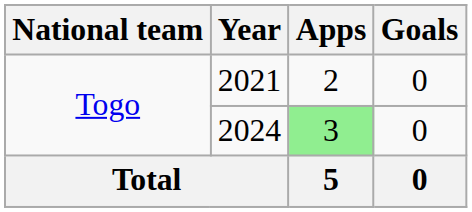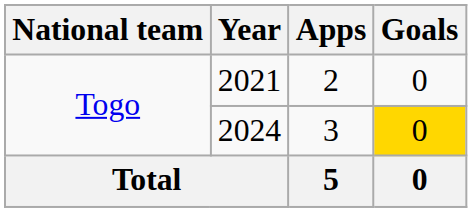(331, 130) lightgreen background -> (331, 130) no background
(420, 130) no background -> (420, 130) gold background
